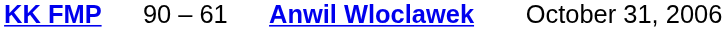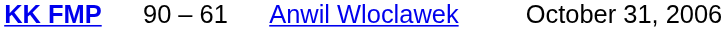(372, 15) bold -> (364, 15) normal
